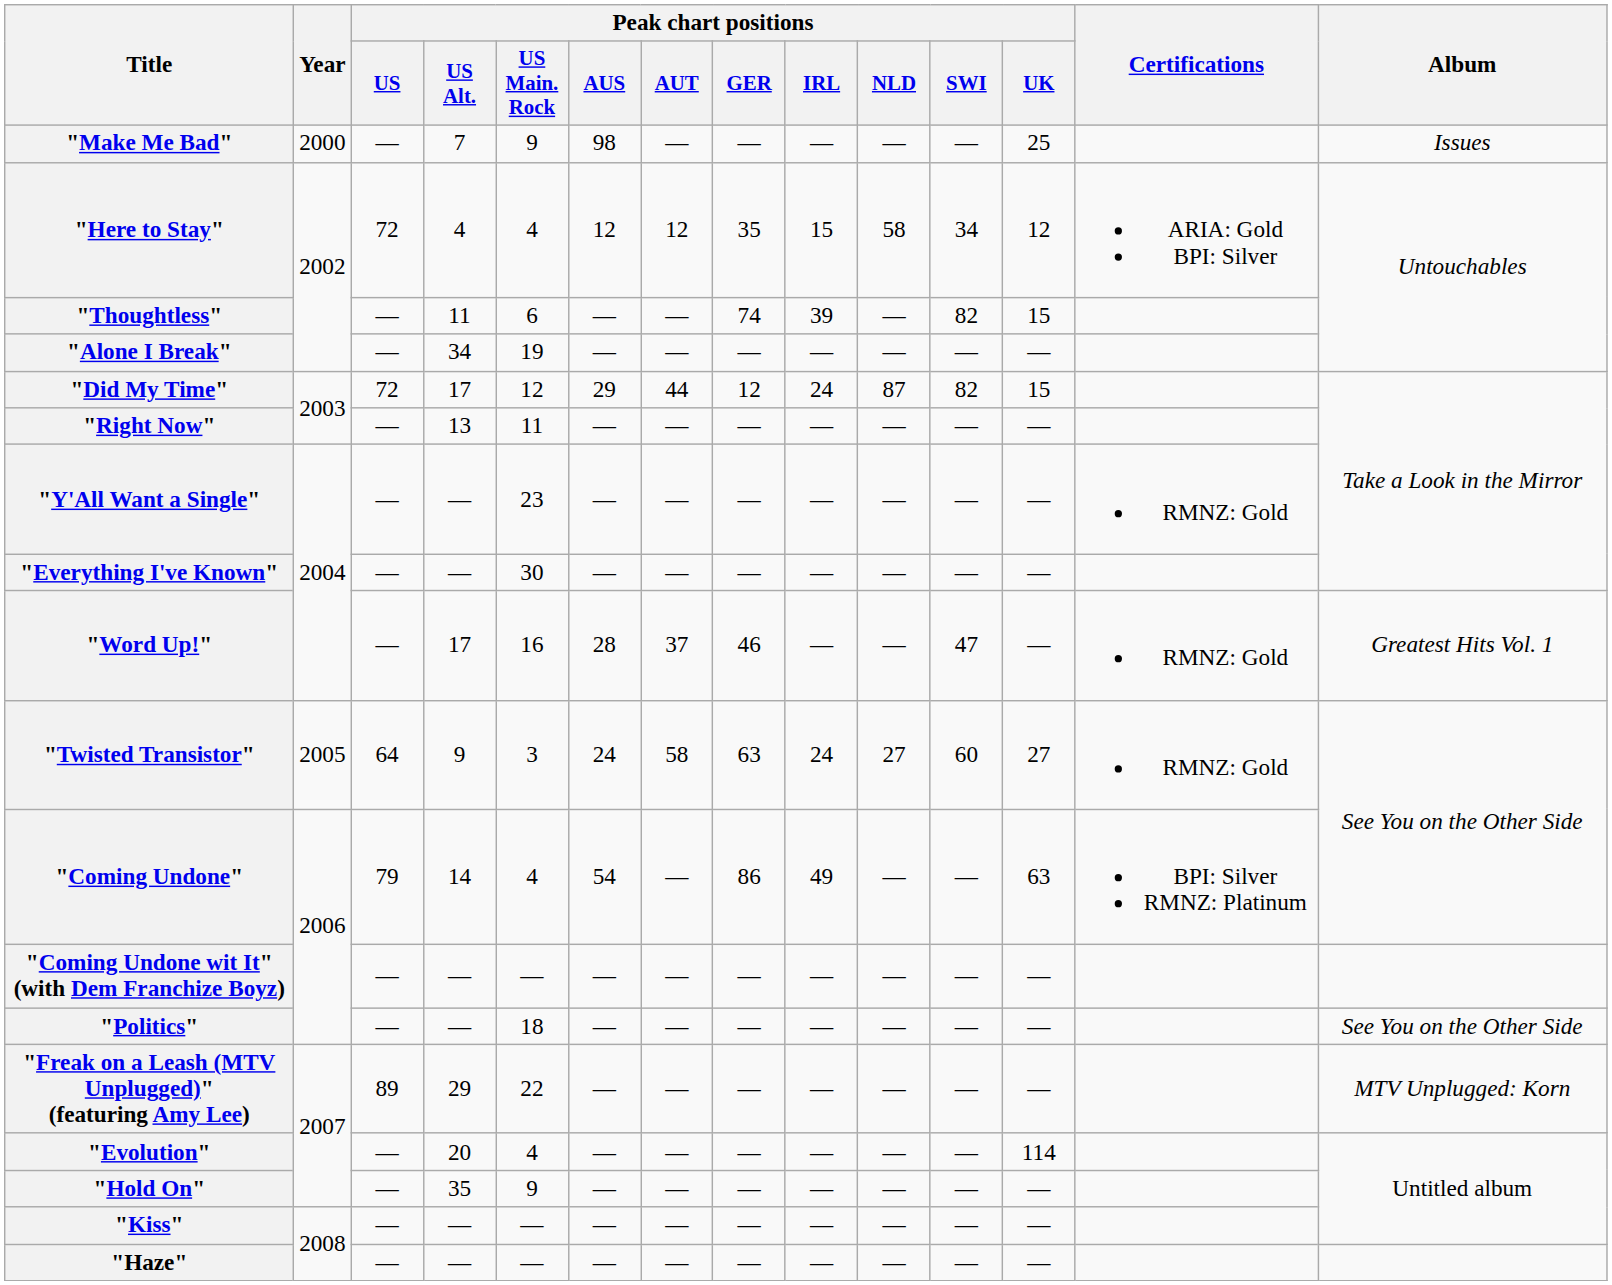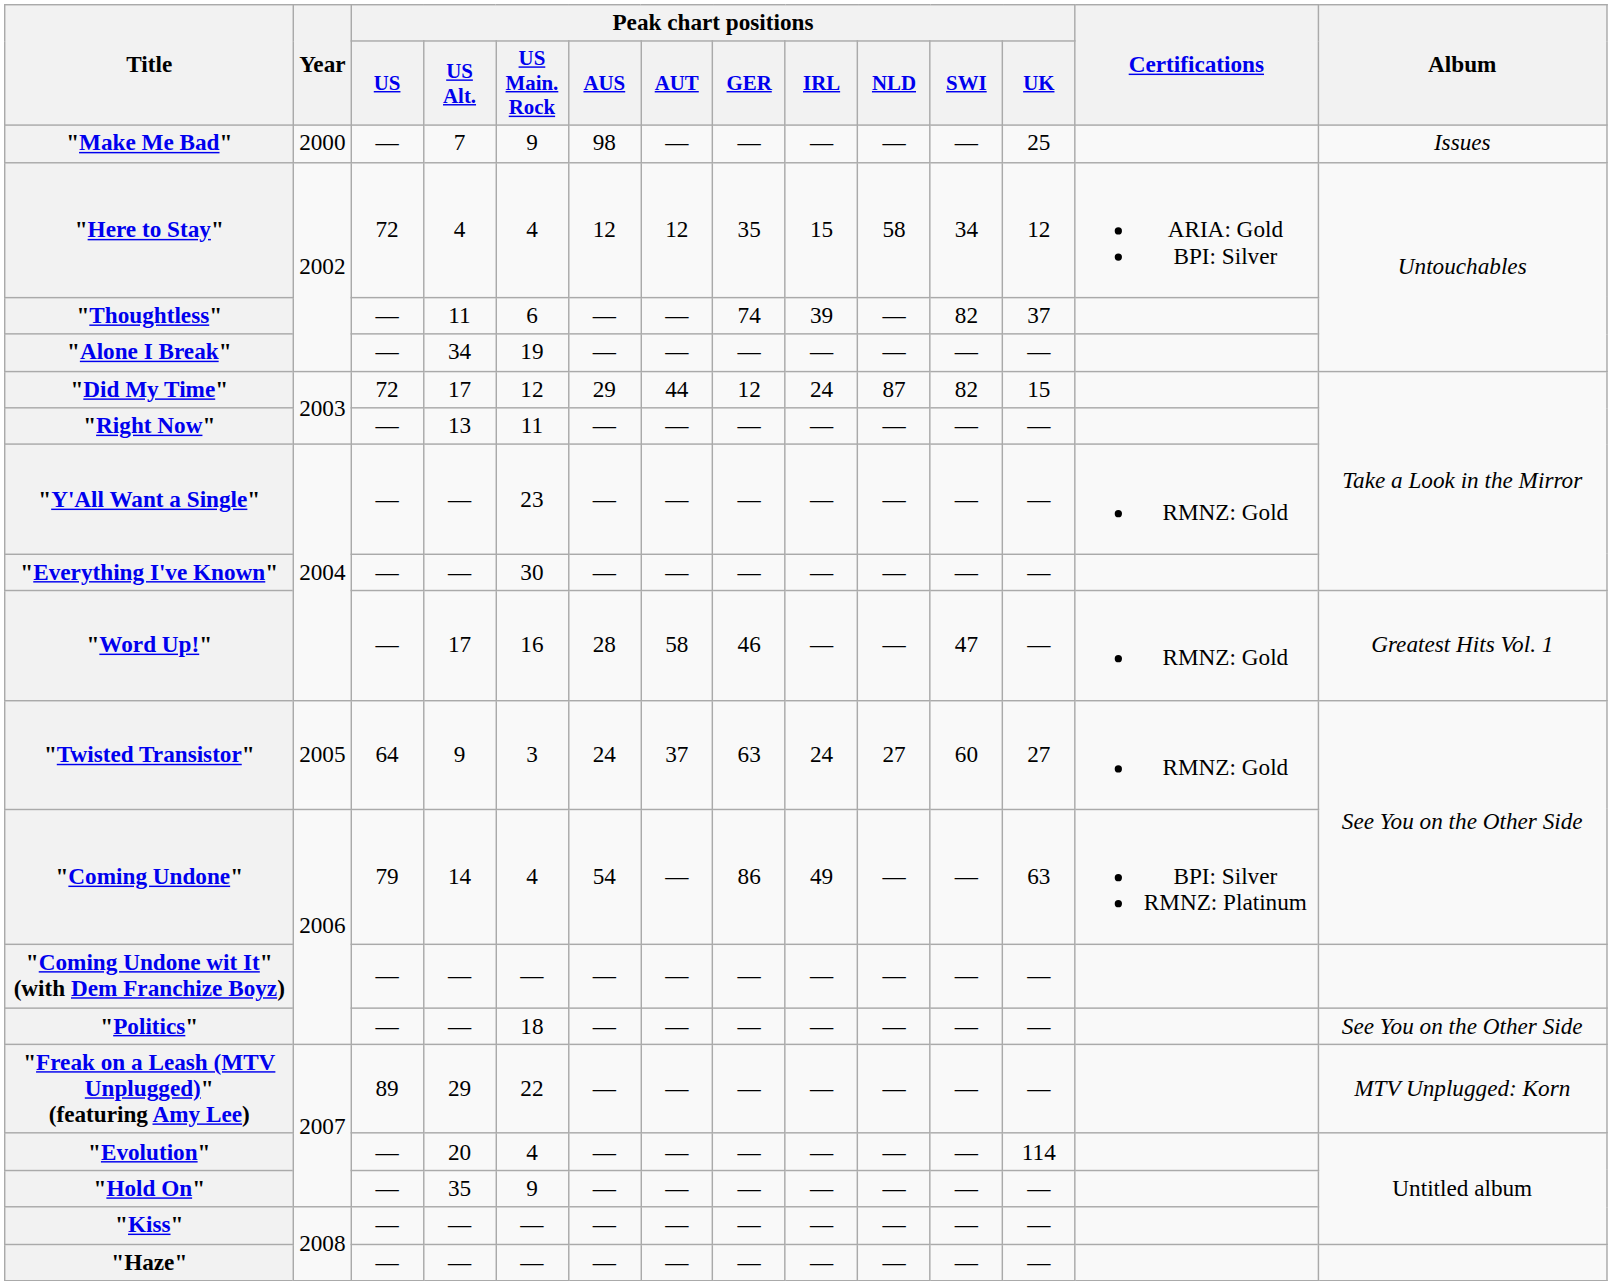(1039, 315) 15 -> (1039, 315) 37
(677, 645) 37 -> (677, 645) 58
(677, 754) 58 -> (677, 754) 37
